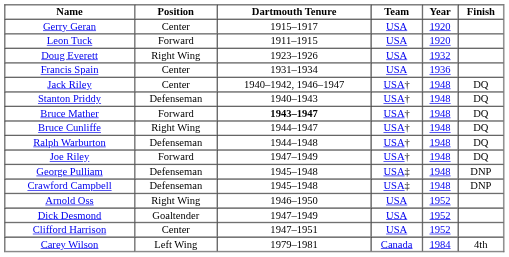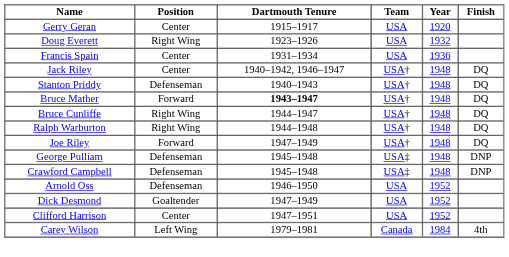- row: (70, 41)
(176, 142) Defenseman -> (176, 128) Right Wing
(176, 200) Right Wing -> (176, 186) Defenseman
